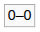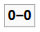(20, 15) normal -> (20, 15) bold
